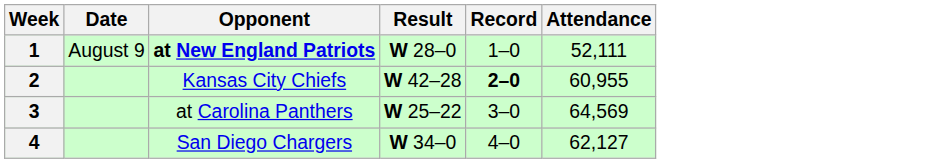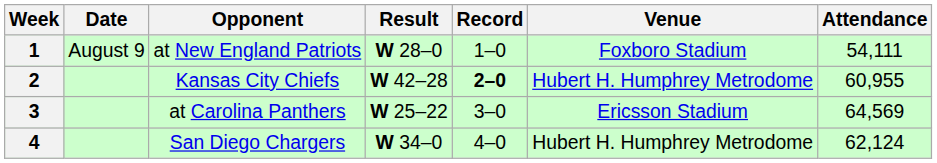+ column: (673, 19)
(264, 50) bold -> (257, 50) normal
(599, 50) 52,111 -> (875, 50) 54,111
(599, 142) 62,127 -> (875, 142) 62,124
